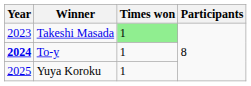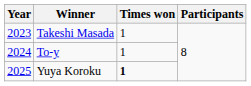(123, 33) lightgreen background -> (123, 33) no background
(19, 52) bold -> (19, 52) normal
(123, 71) normal -> (123, 71) bold
